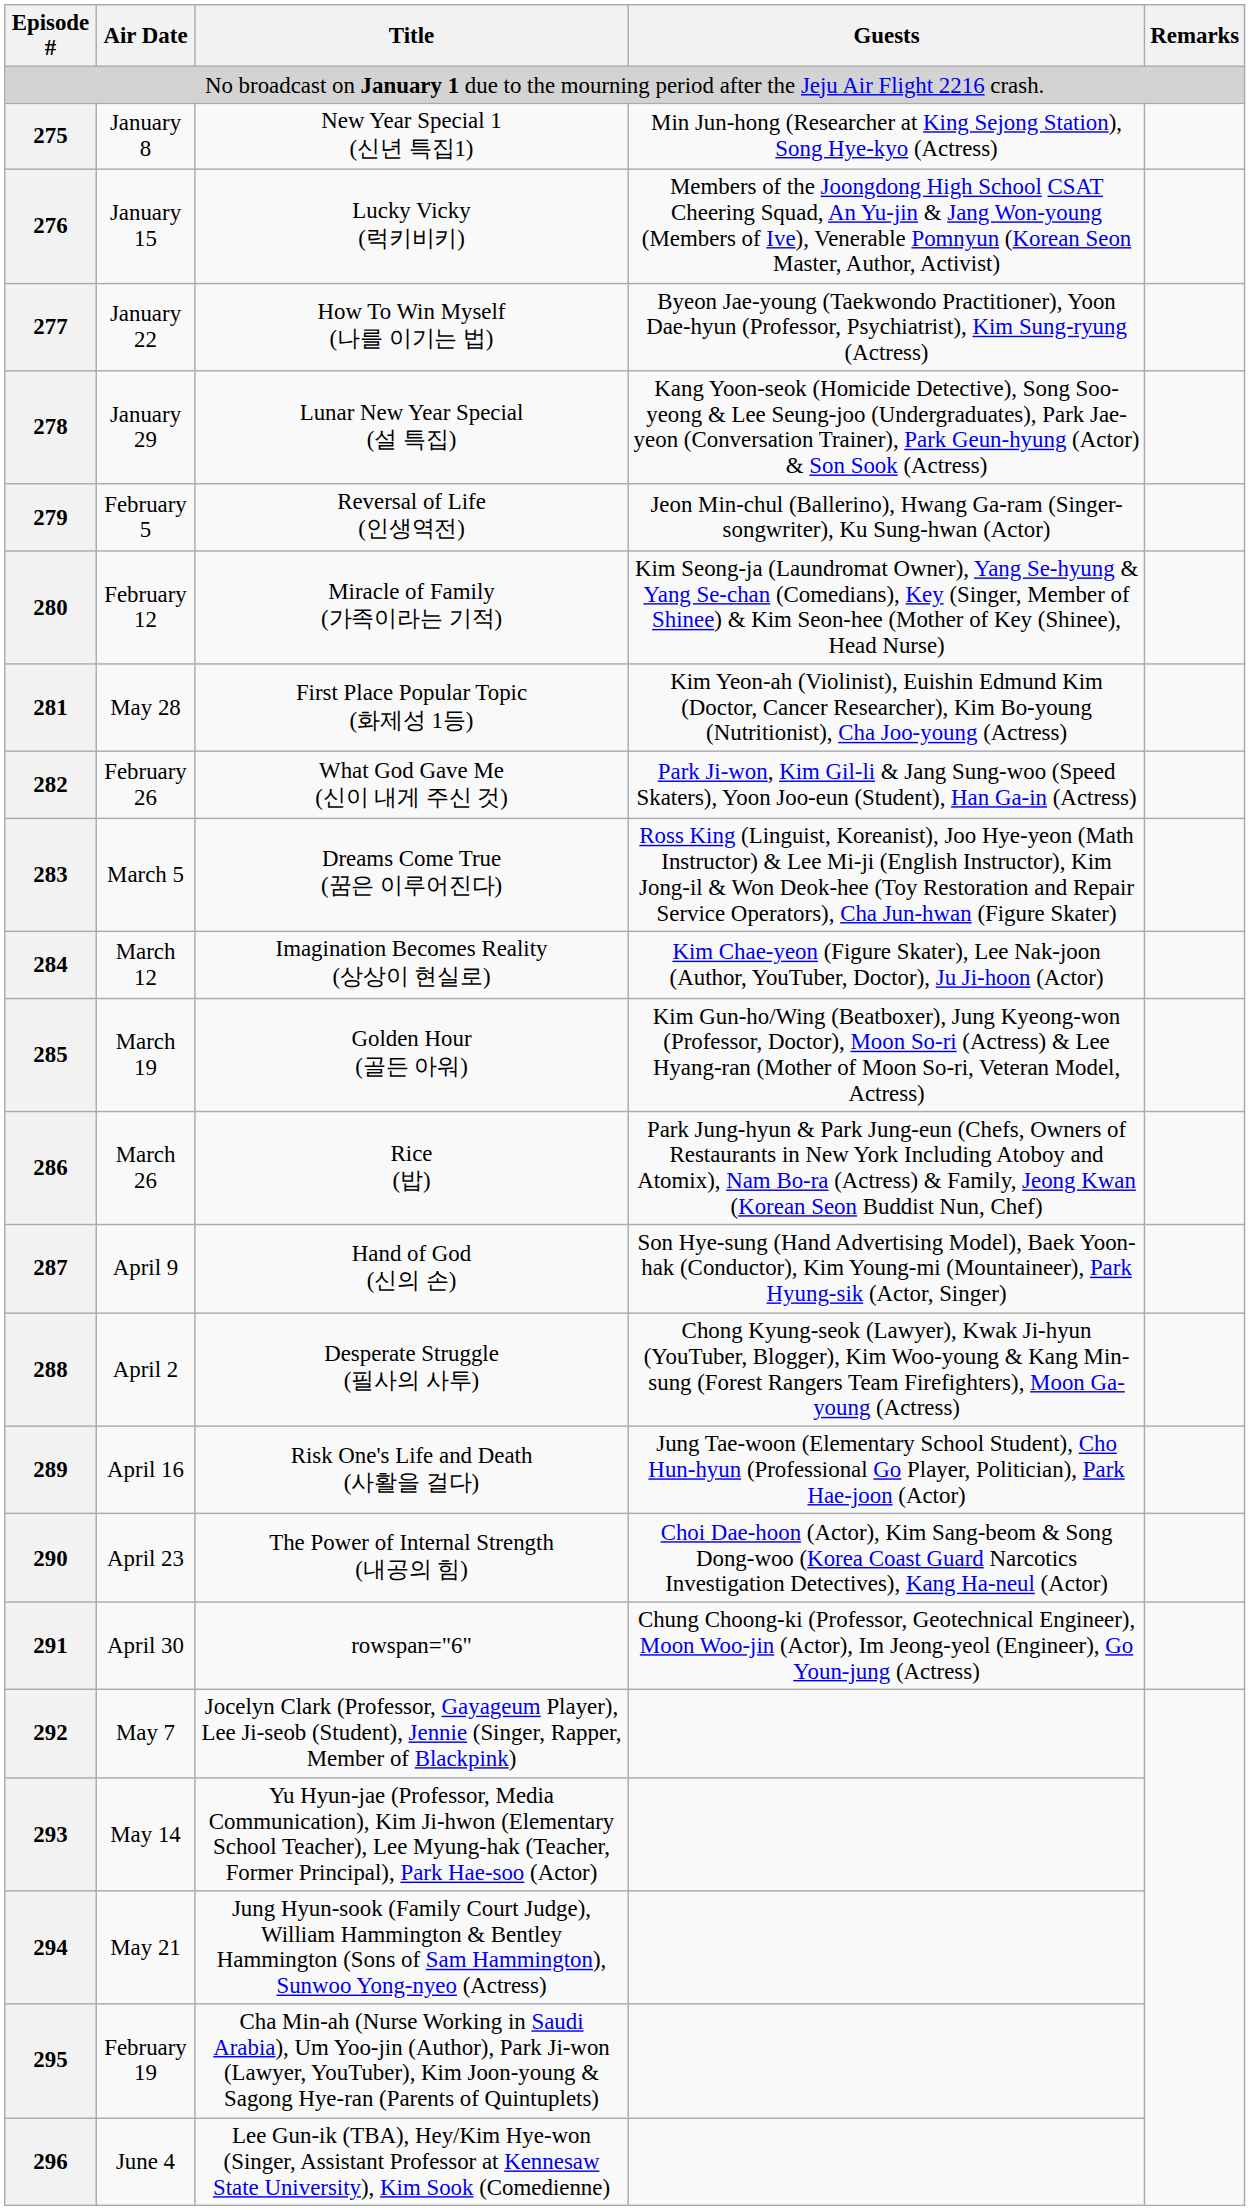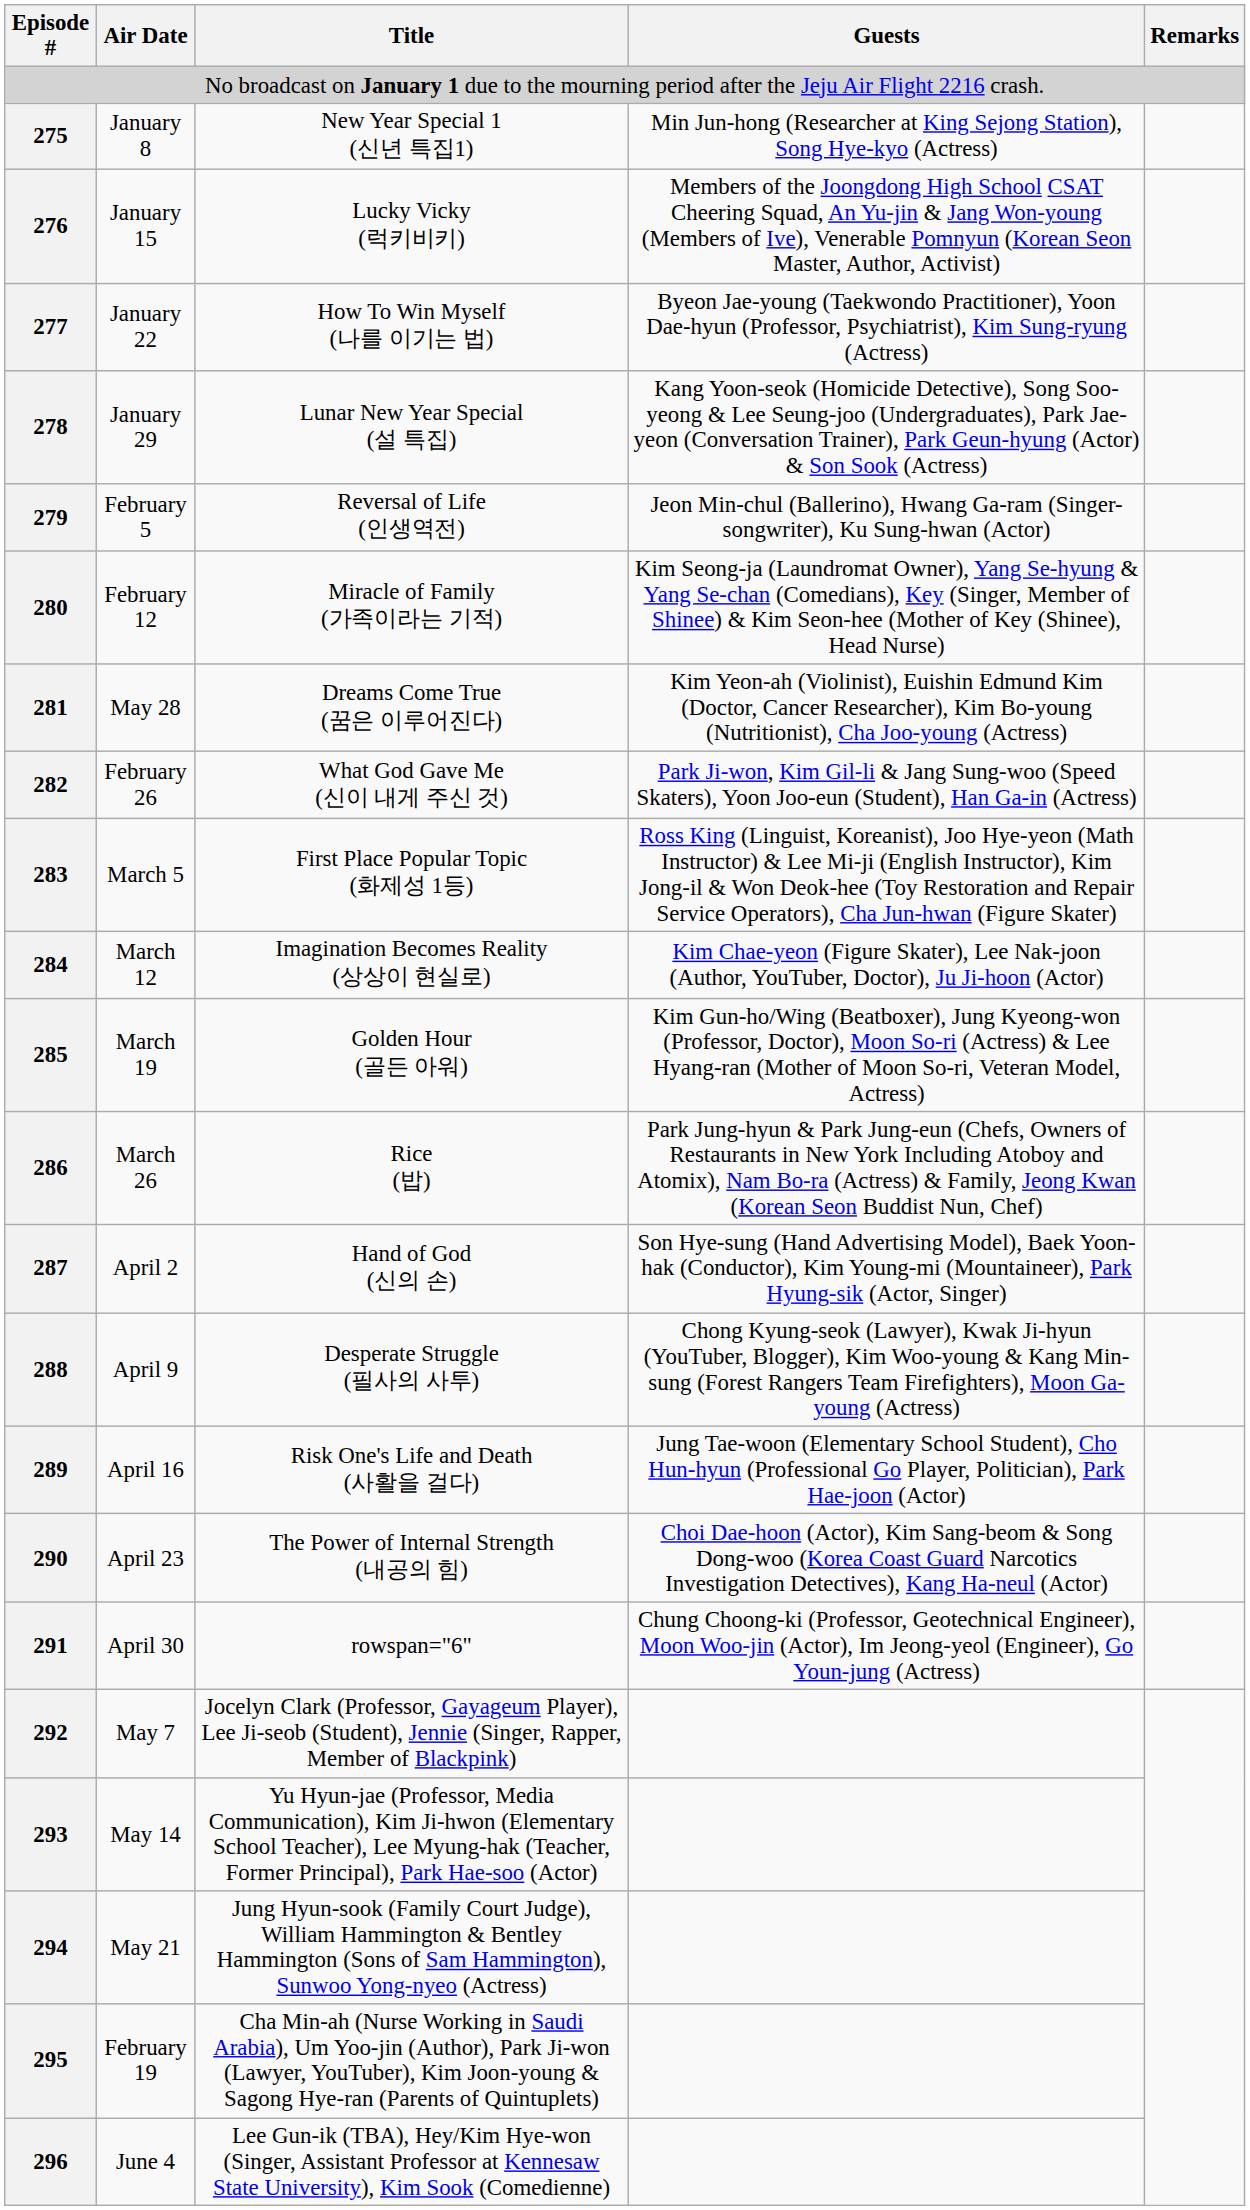(412, 706) First Place Popular Topic (화제성 1등) -> (412, 706) Dreams Come True (꿈은 이루어진다)
(412, 873) Dreams Come True (꿈은 이루어진다) -> (412, 873) First Place Popular Topic (화제성 1등)
(146, 1268) April 9 -> (146, 1268) April 2
(146, 1369) April 2 -> (146, 1369) April 9
